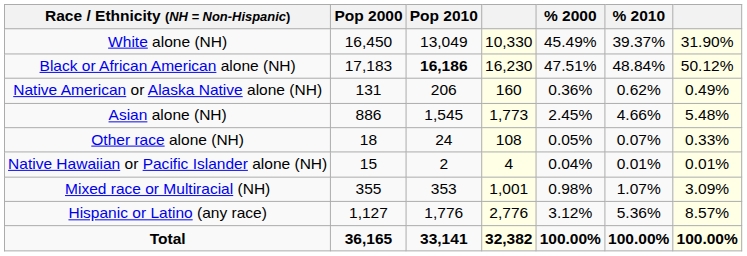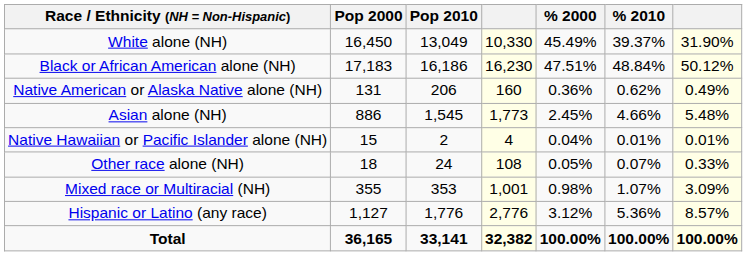(444, 66) bold -> (444, 66) normal
rows swapped: (168, 164) <-> (168, 139)
